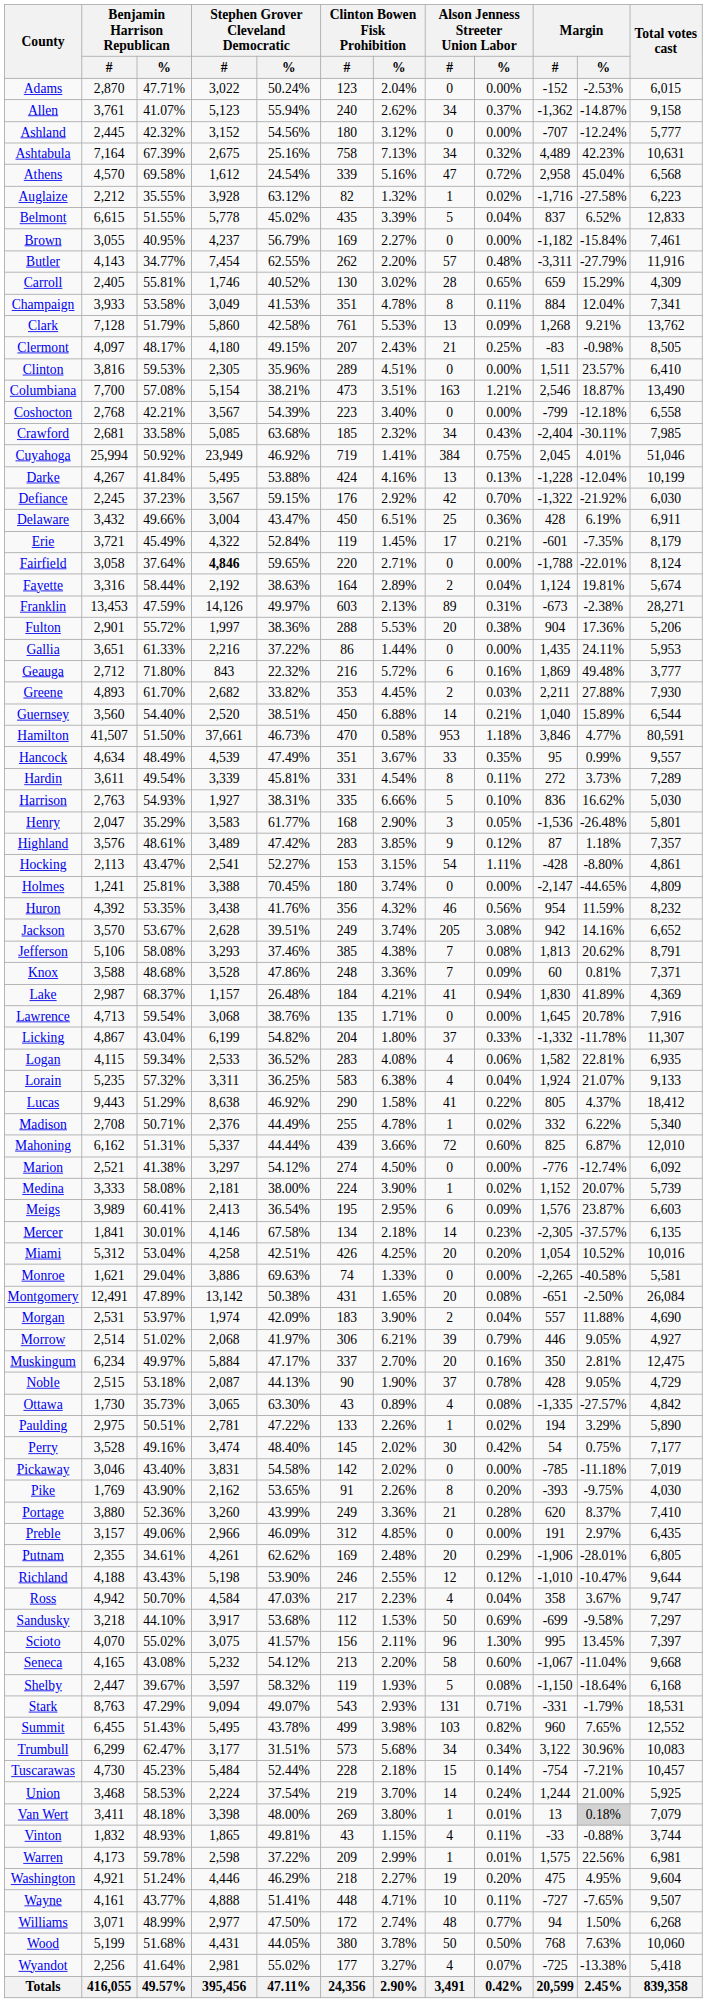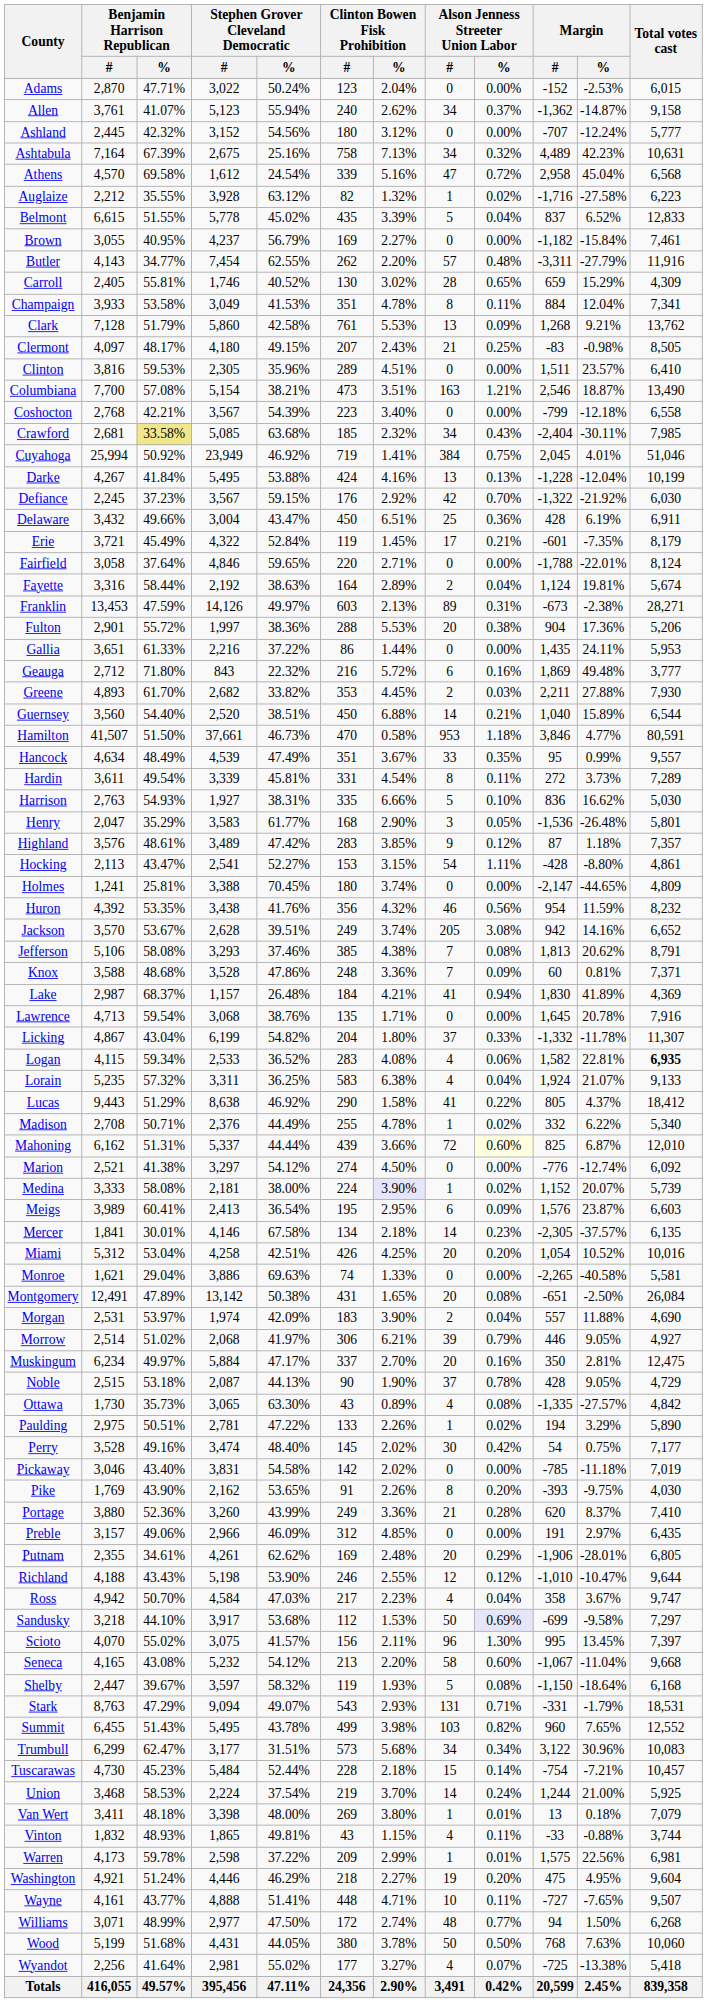(164, 434) no background -> (164, 434) khaki background
(224, 563) bold -> (224, 563) normal
(666, 1059) normal -> (666, 1059) bold
(504, 1145) no background -> (504, 1145) lightyellow background
(399, 1189) no background -> (399, 1189) lavender background
(504, 1620) no background -> (504, 1620) lavender background
(603, 1814) lightgrey background -> (603, 1814) no background
